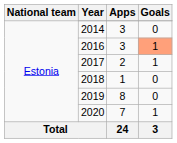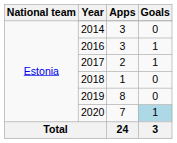(155, 46) lightsalmon background -> (155, 46) no background
(155, 113) no background -> (155, 113) lightblue background
